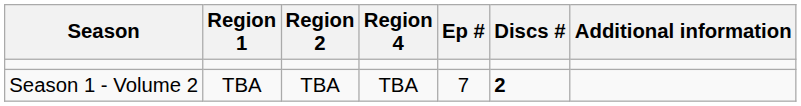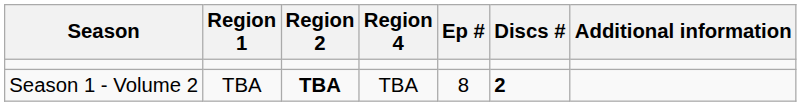(320, 85) normal -> (320, 85) bold
(463, 85) 7 -> (463, 85) 8
